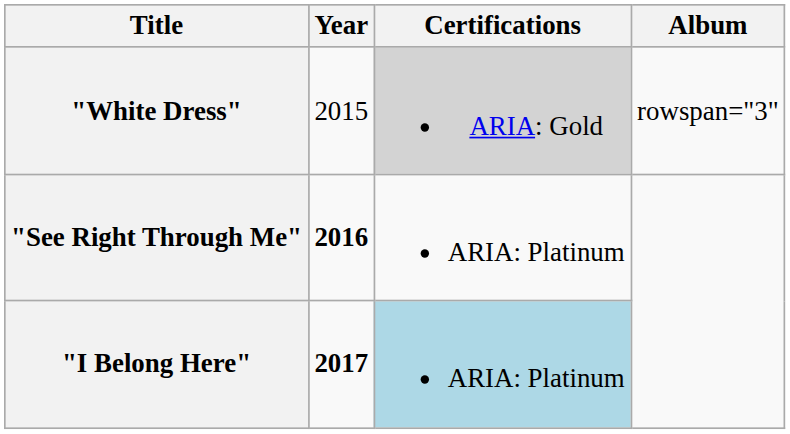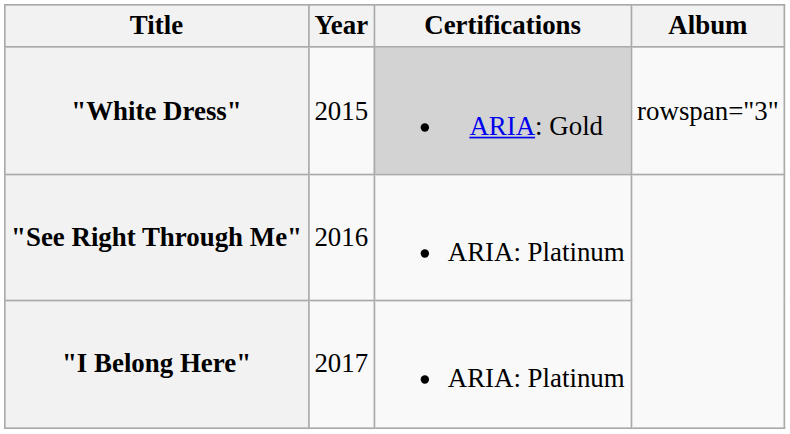(341, 237) bold -> (341, 237) normal
(341, 363) bold -> (341, 363) normal
(503, 379) lightblue background -> (503, 379) no background
